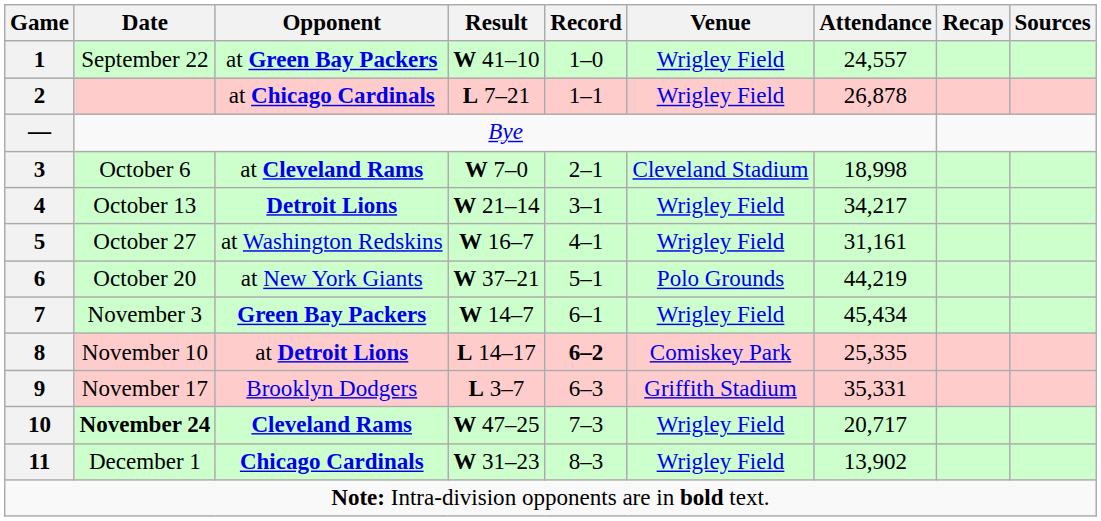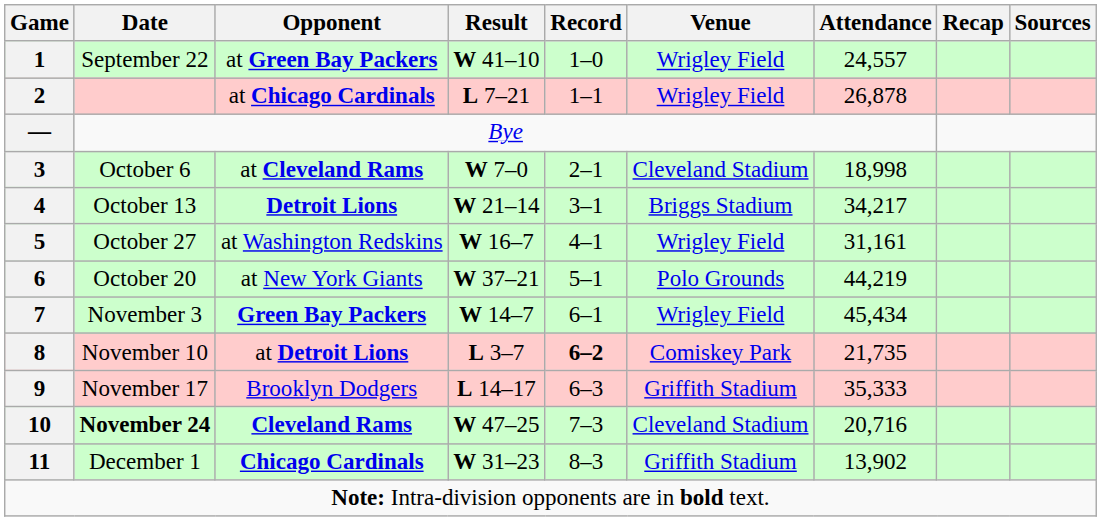(721, 205) Wrigley Field -> (721, 205) Briggs Stadium
(496, 351) L 14–17 -> (496, 351) L 3–7
(875, 351) 25,335 -> (875, 351) 21,735
(496, 388) L 3–7 -> (496, 388) L 14–17
(875, 388) 35,331 -> (875, 388) 35,333
(721, 424) Wrigley Field -> (721, 424) Cleveland Stadium
(875, 424) 20,717 -> (875, 424) 20,716
(721, 461) Wrigley Field -> (721, 461) Griffith Stadium
